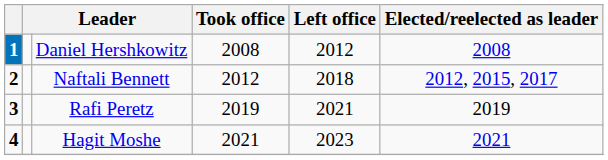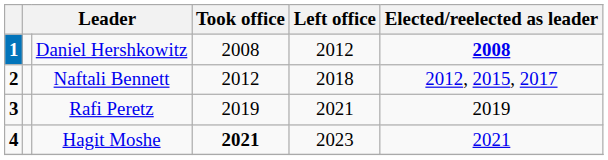(491, 49) normal -> (491, 49) bold
(240, 139) normal -> (240, 139) bold
